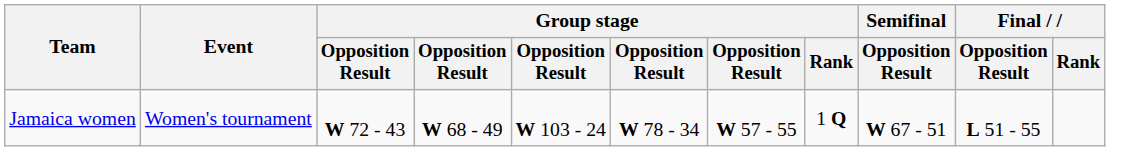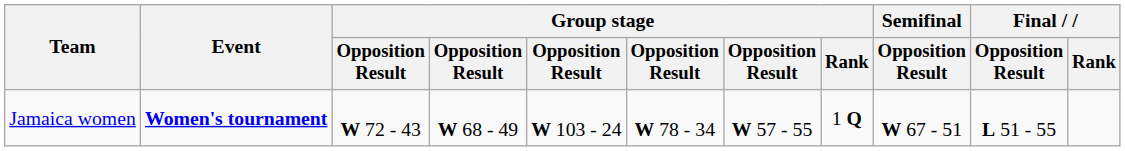(228, 118) normal -> (236, 118) bold
